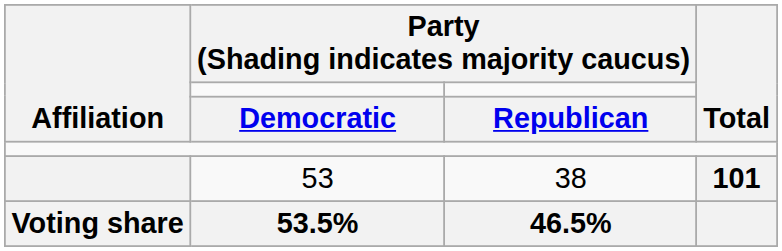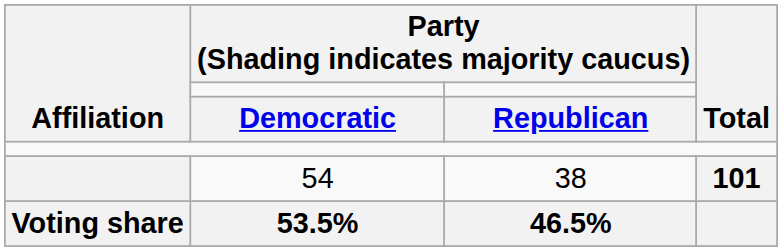(318, 177) 53 -> (318, 177) 54
